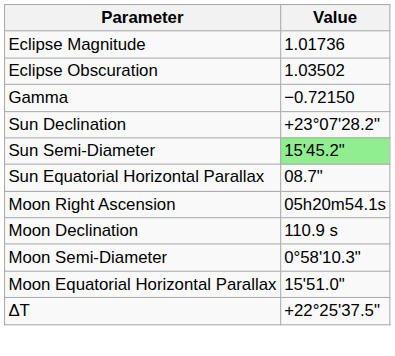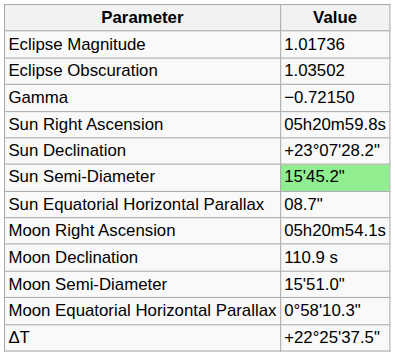+ row: (86, 124)
(322, 257) 0°58'10.3" -> (314, 284) 15'51.0"
(314, 284) 15'51.0" -> (322, 310) 0°58'10.3"
